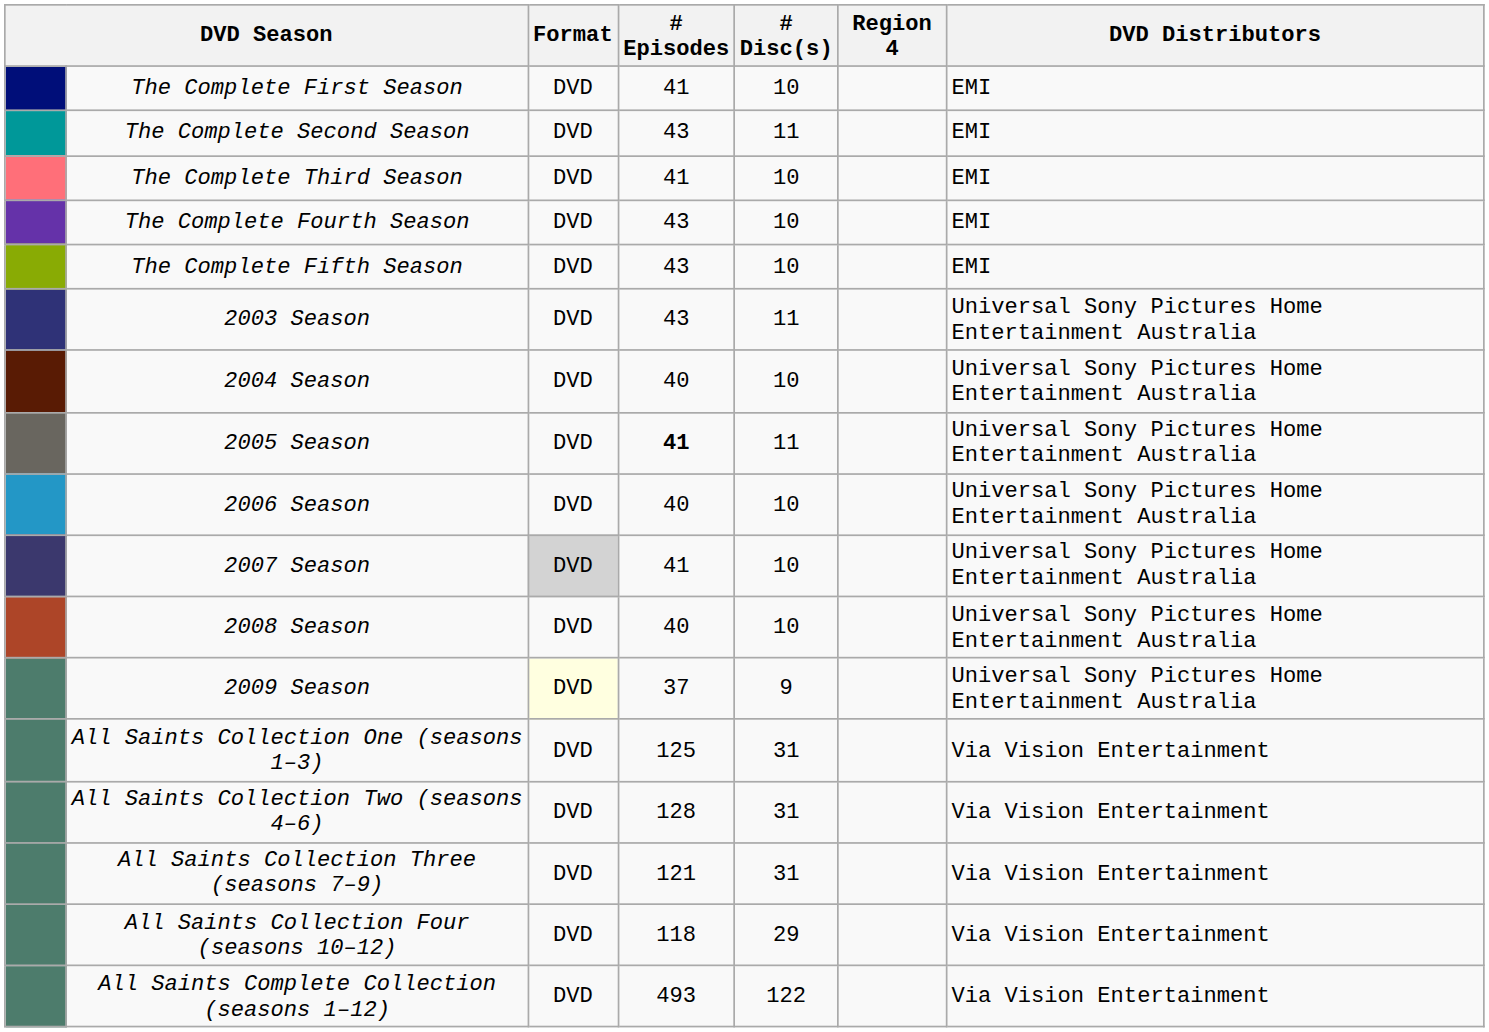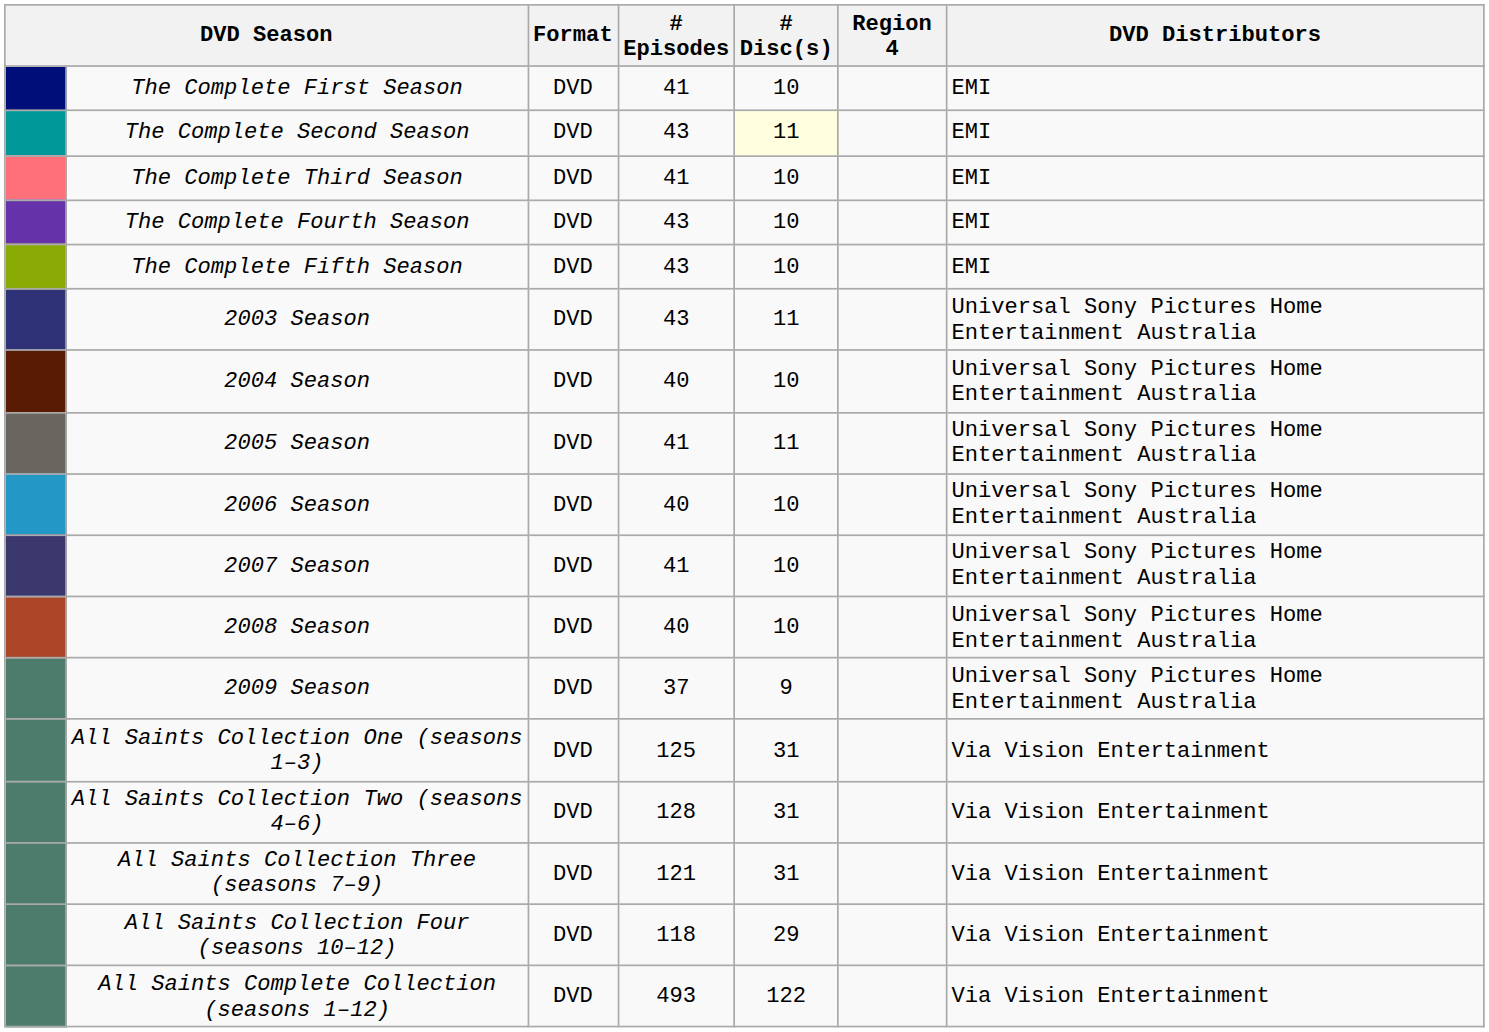(786, 133) no background -> (786, 133) lightyellow background
(676, 443) bold -> (676, 443) normal
(573, 566) lightgrey background -> (573, 566) no background
(573, 689) lightyellow background -> (573, 689) no background
